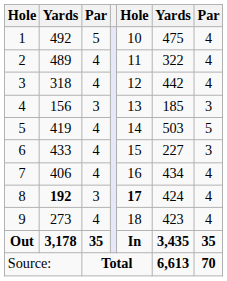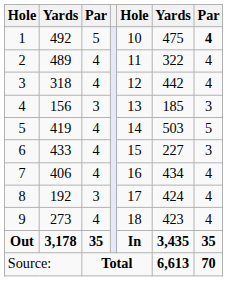(209, 38) normal -> (209, 38) bold
(61, 196) bold -> (61, 196) normal
(134, 196) bold -> (134, 196) normal
